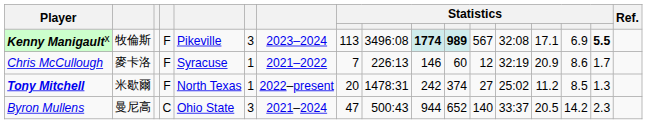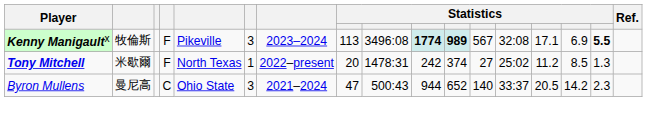- row: (55, 63)
